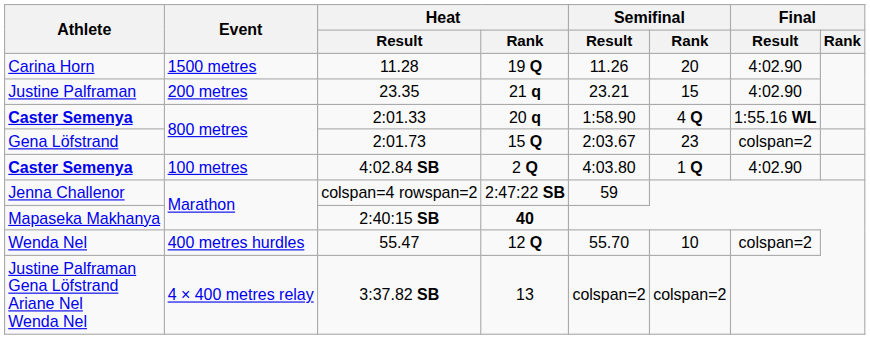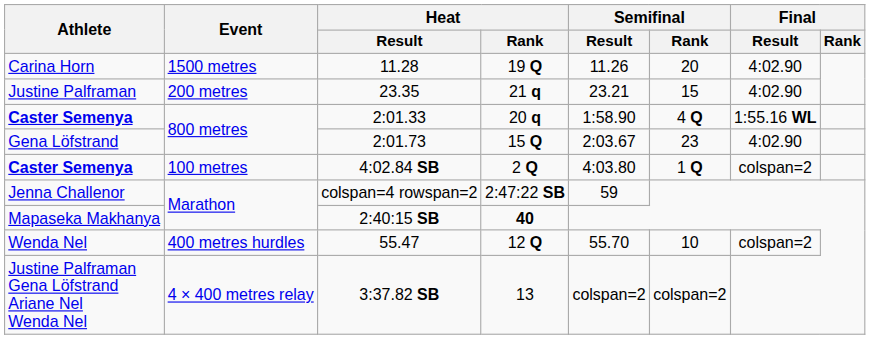(775, 142) colspan=2 -> (775, 142) 4:02.90
(775, 168) 4:02.90 -> (775, 168) colspan=2
